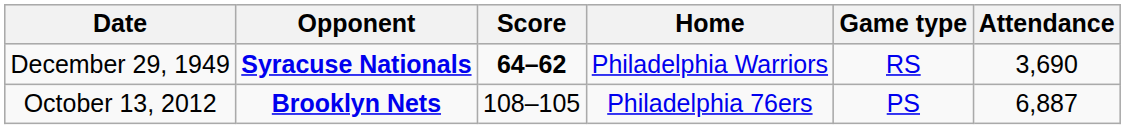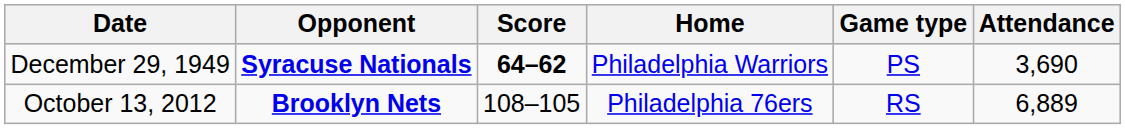(903, 63) RS -> (903, 63) PS
(903, 103) PS -> (903, 103) RS
(1047, 103) 6,887 -> (1047, 103) 6,889
